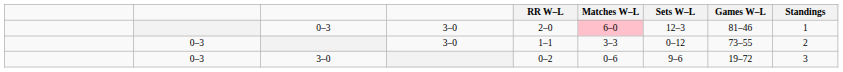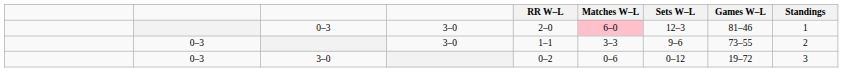(675, 44) 0–12 -> (675, 44) 9–6
(675, 59) 9–6 -> (675, 59) 0–12
